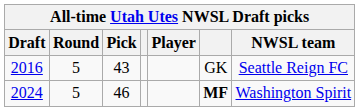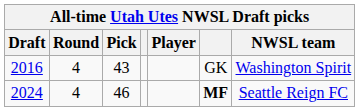(76, 67) 5 -> (76, 67) 4
(293, 67) Seattle Reign FC -> (293, 67) Washington Spirit
(76, 93) 5 -> (76, 93) 4
(293, 93) Washington Spirit -> (293, 93) Seattle Reign FC
